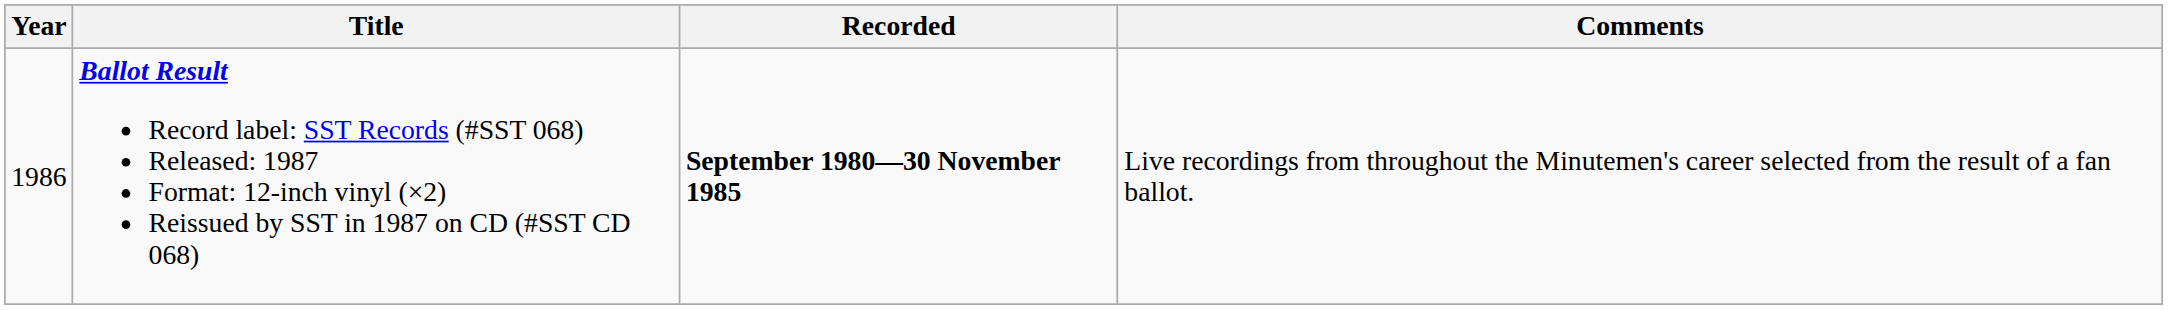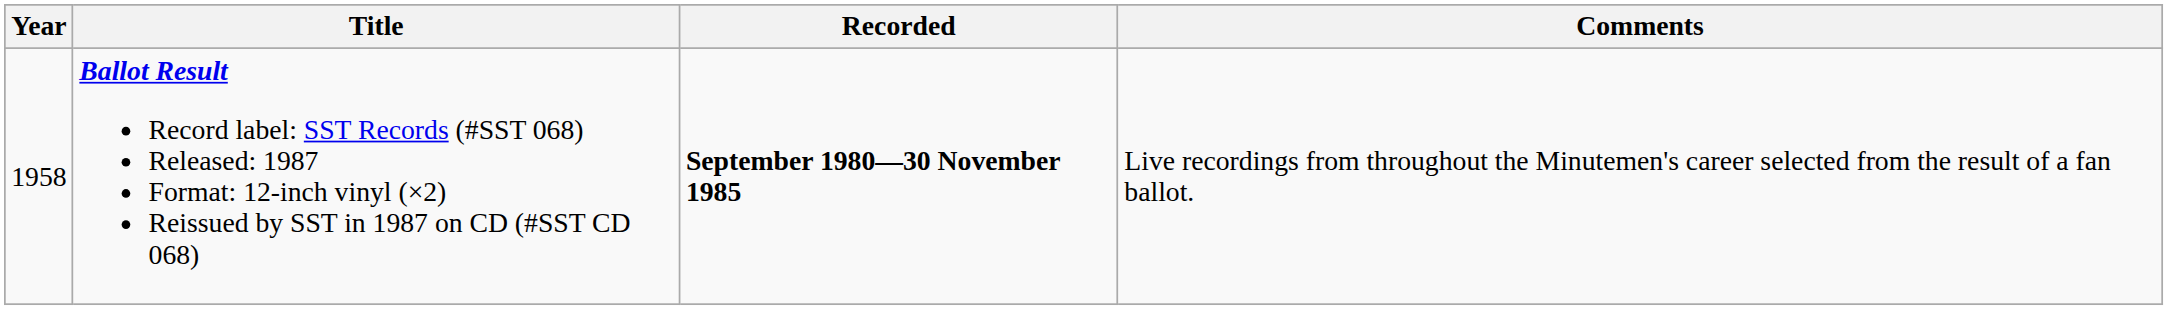(39, 175) 1986 -> (39, 175) 1958
